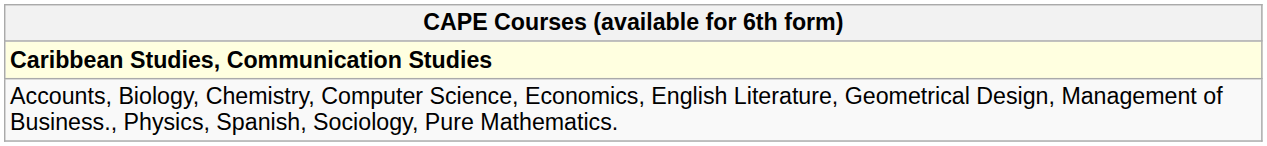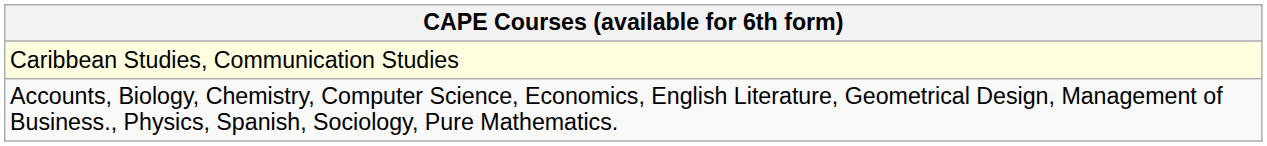(251, 59) bold -> (234, 59) normal
